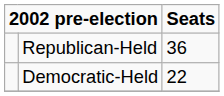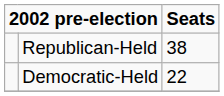(177, 47) 36 -> (177, 47) 38
